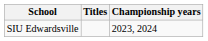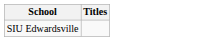- column: (156, 12)
